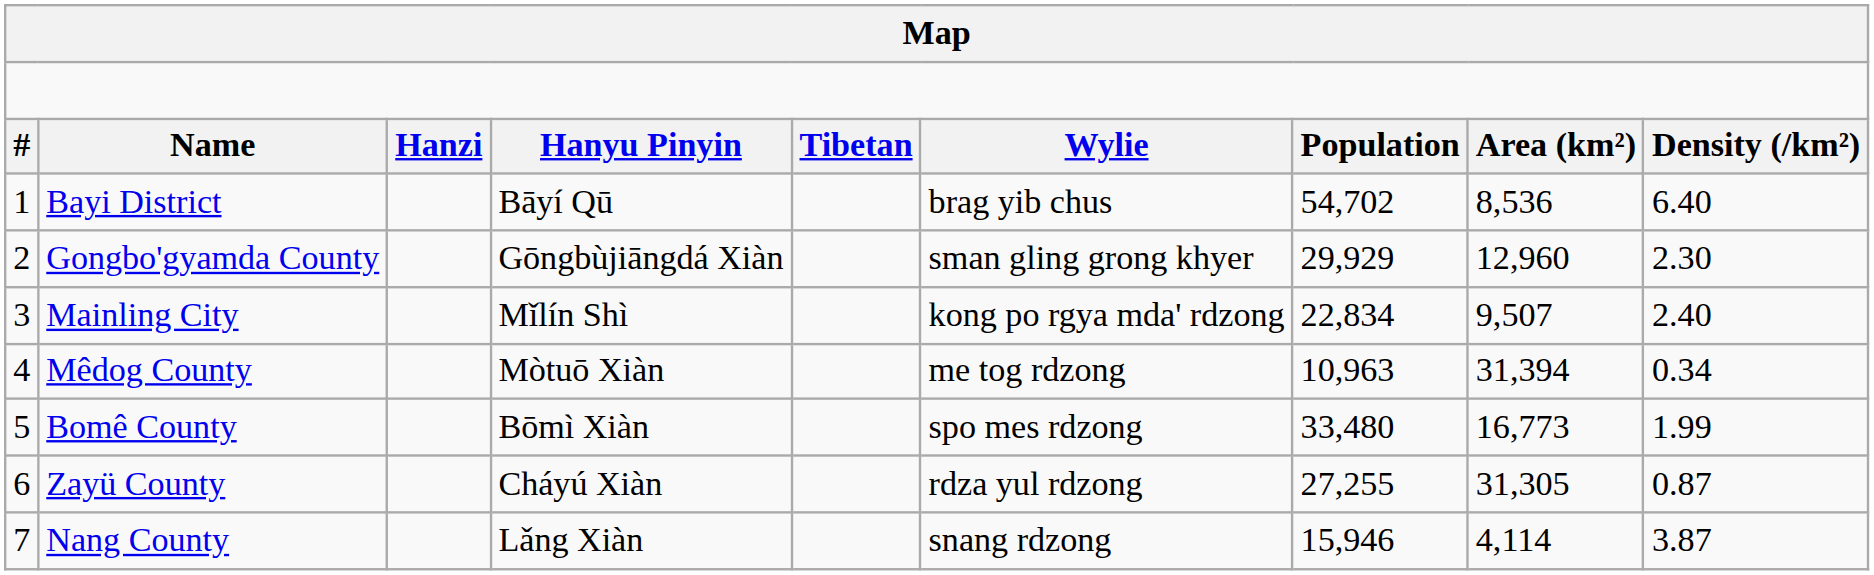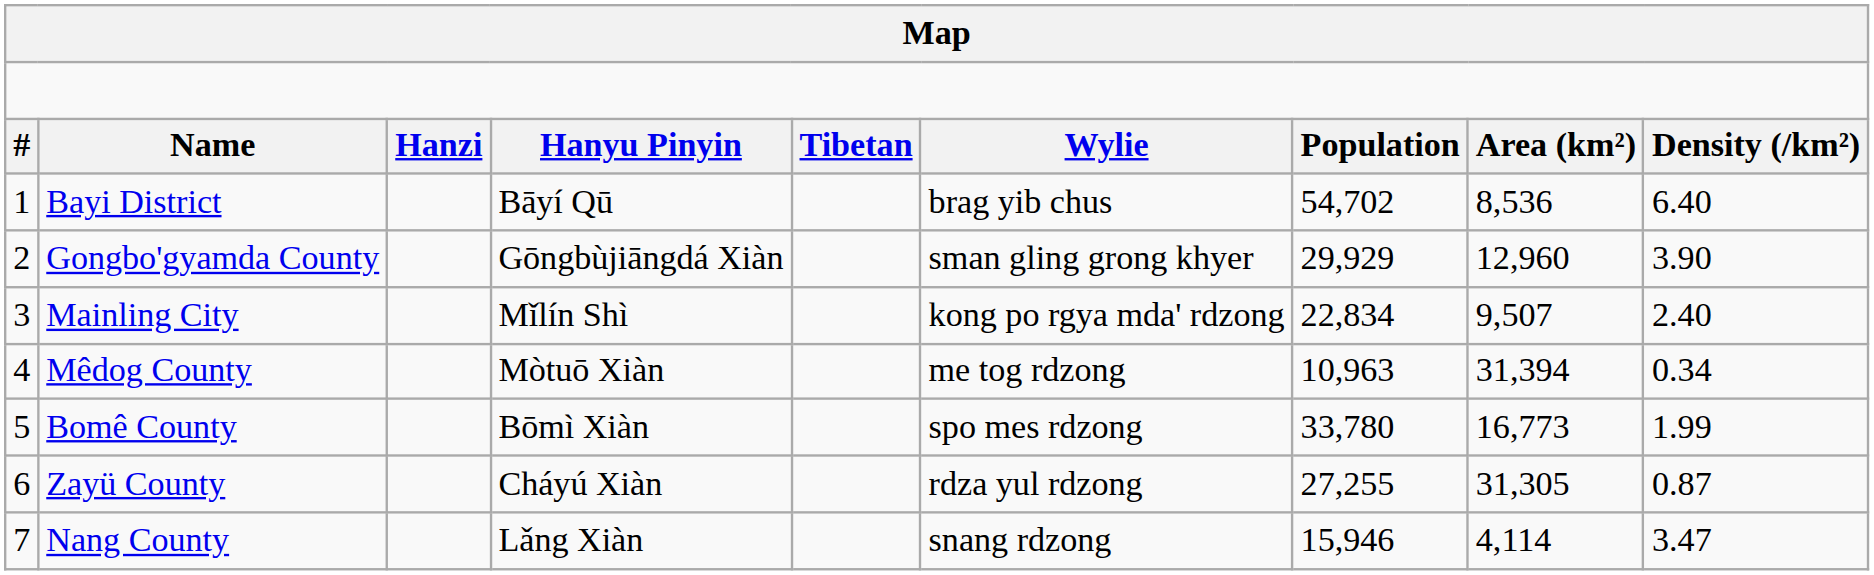(1682, 258) 2.30 -> (1682, 258) 3.90
(1347, 427) 33,480 -> (1347, 427) 33,780
(1682, 539) 3.87 -> (1682, 539) 3.47
